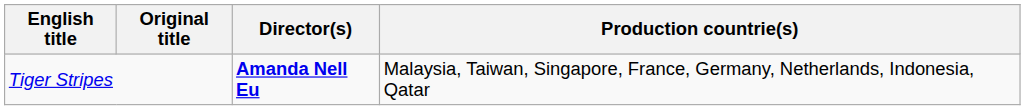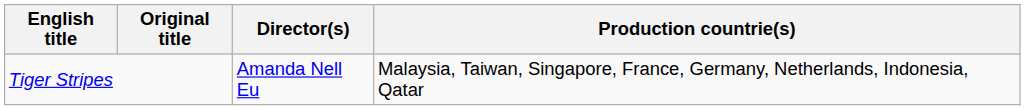(292, 79) bold -> (289, 79) normal
